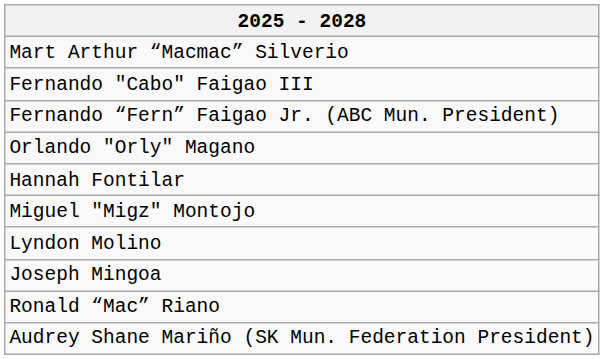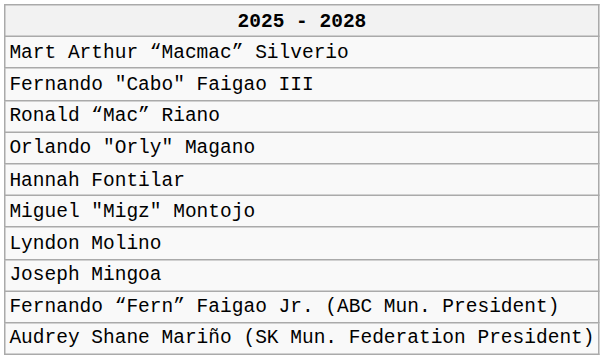(284, 116) Fernando “Fern” Faigao Jr. (ABC Mun. President) -> (115, 116) Ronald “Mac” Riano
(115, 307) Ronald “Mac” Riano -> (284, 307) Fernando “Fern” Faigao Jr. (ABC Mun. President)
